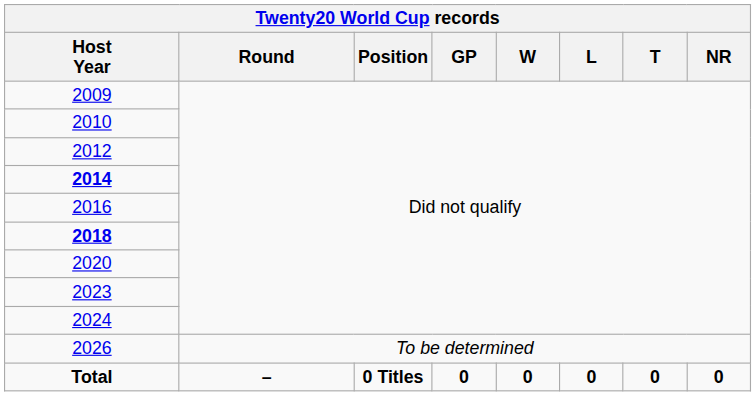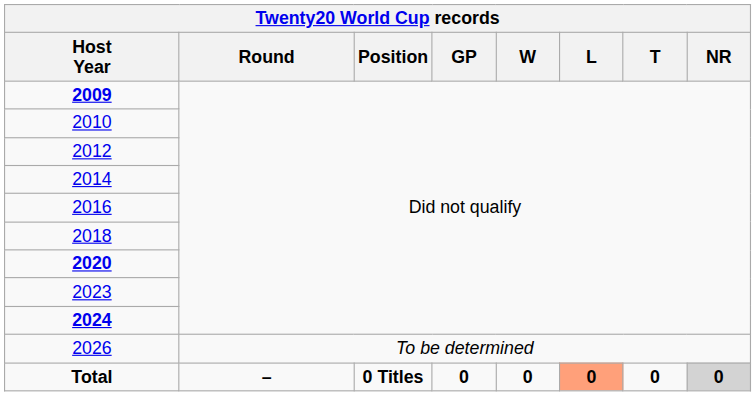(92, 94) normal -> (92, 94) bold
(92, 179) bold -> (92, 179) normal
(92, 235) bold -> (92, 235) normal
(92, 263) normal -> (92, 263) bold
(92, 320) normal -> (92, 320) bold
(591, 376) no background -> (591, 376) lightsalmon background
(719, 376) no background -> (719, 376) lightgrey background
